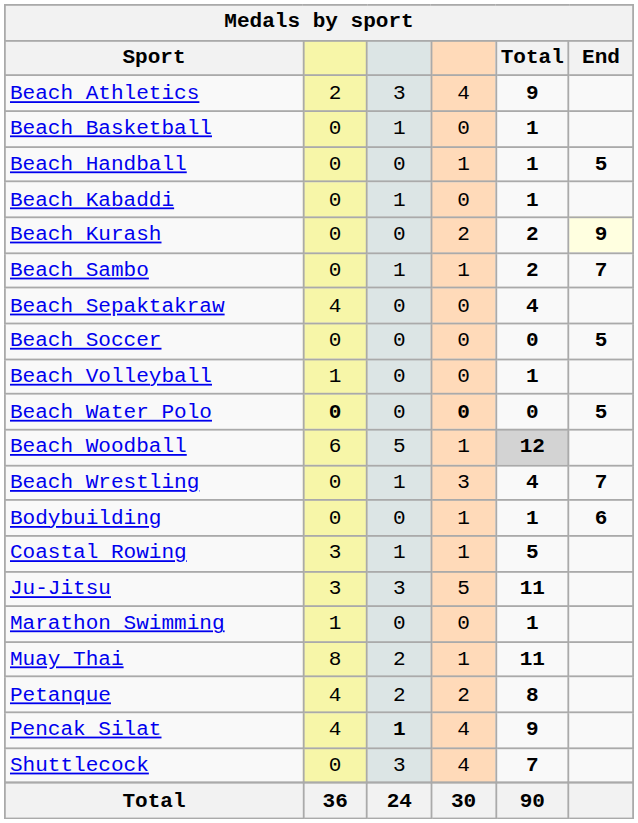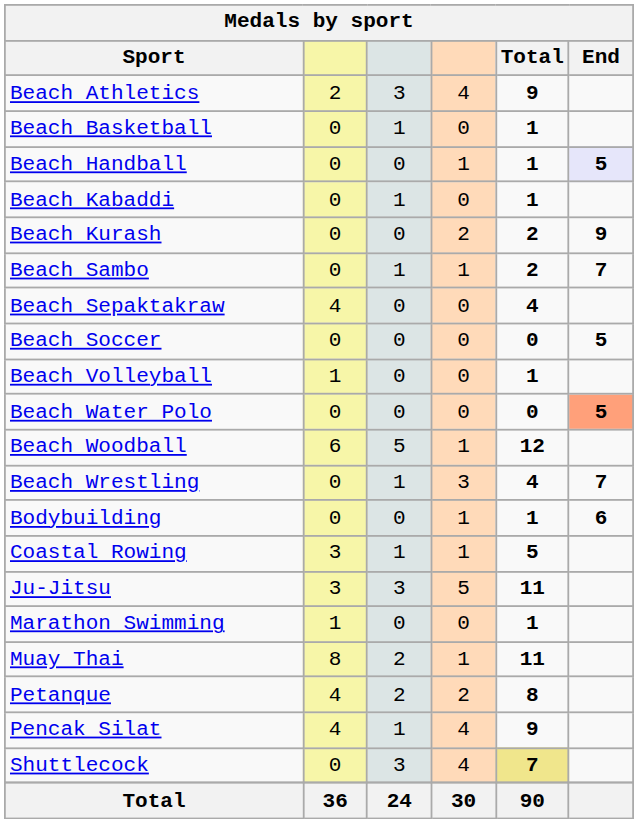(601, 164) no background -> (601, 164) lavender background
(601, 235) lightyellow background -> (601, 235) no background
(335, 411) bold -> (335, 411) normal
(464, 411) bold -> (464, 411) normal
(601, 411) no background -> (601, 411) lightsalmon background
(532, 447) lightgrey background -> (532, 447) no background
(399, 730) bold -> (399, 730) normal
(532, 765) no background -> (532, 765) khaki background
